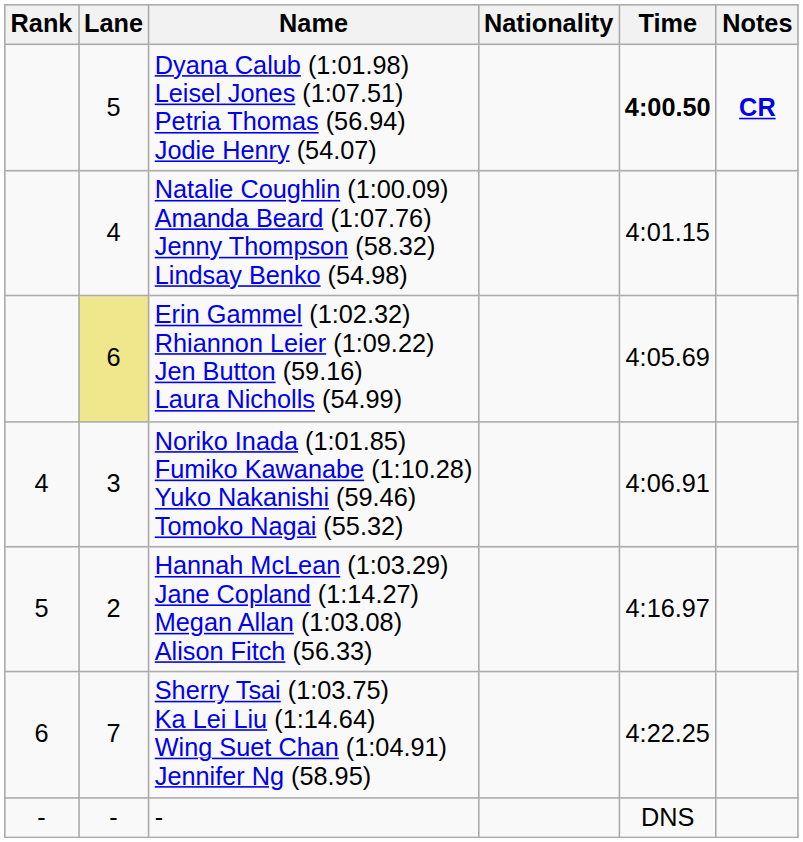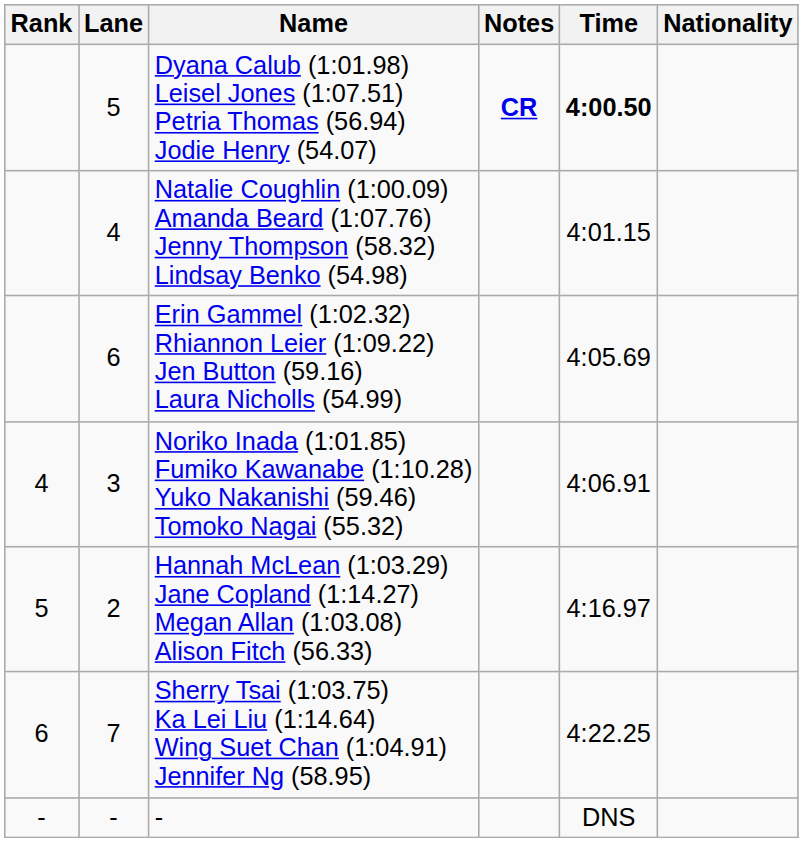columns swapped: (549, 24) <-> (757, 24)
(114, 358) khaki background -> (114, 358) no background
